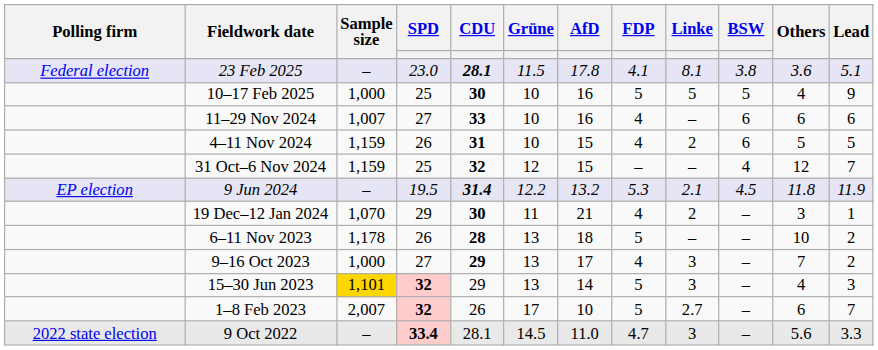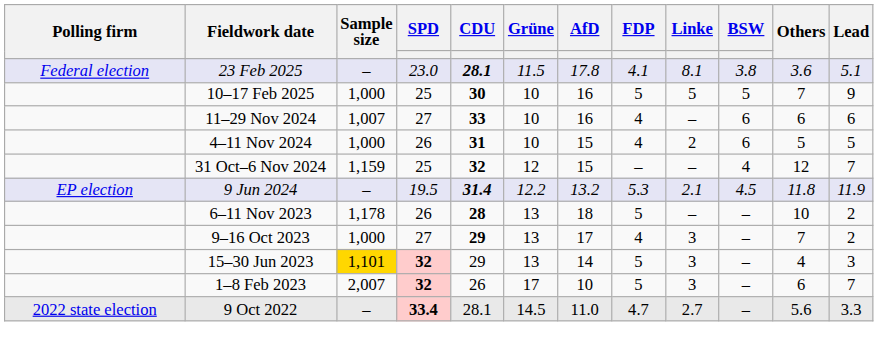(801, 95) 4 -> (801, 95) 7
(366, 142) 1,159 -> (366, 142) 1,000
- row: (261, 214)
(692, 309) 2.7 -> (692, 285) 3
(692, 333) 3 -> (692, 309) 2.7
